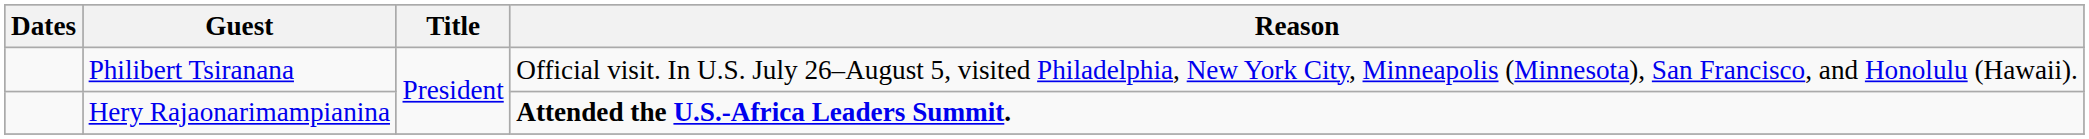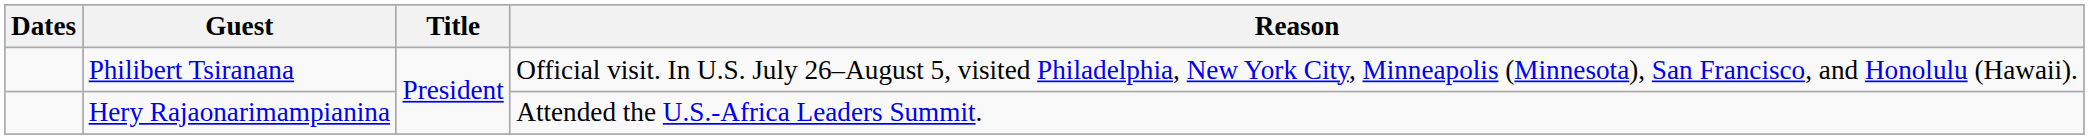(764, 112) bold -> (749, 112) normal
